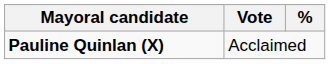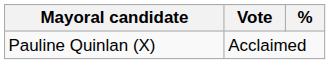(86, 44) bold -> (82, 44) normal
